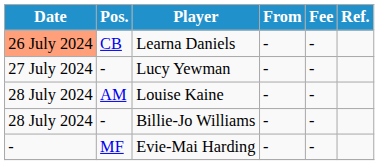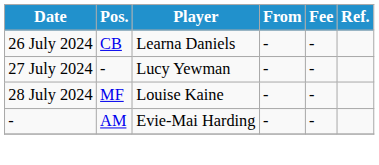(50, 43) lightsalmon background -> (50, 43) no background
(113, 95) AM -> (112, 95) MF
- row: (196, 120)
(112, 146) MF -> (113, 120) AM
